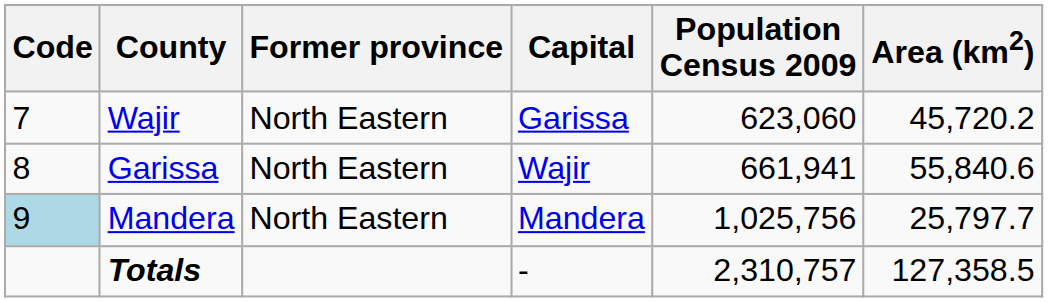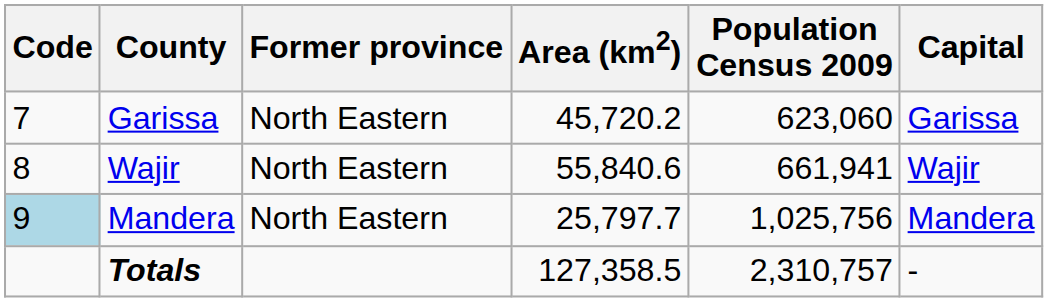columns swapped: (953, 48) <-> (581, 48)
(144, 117) Wajir -> (163, 117) Garissa
(163, 168) Garissa -> (144, 168) Wajir
